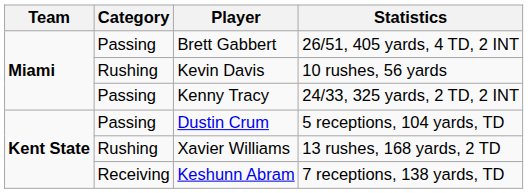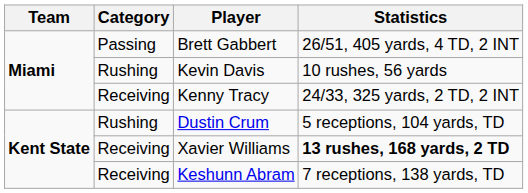(127, 96) Passing -> (134, 96) Receiving
(127, 122) Passing -> (128, 122) Rushing
(128, 148) Rushing -> (134, 148) Receiving
(401, 148) normal -> (406, 148) bold
